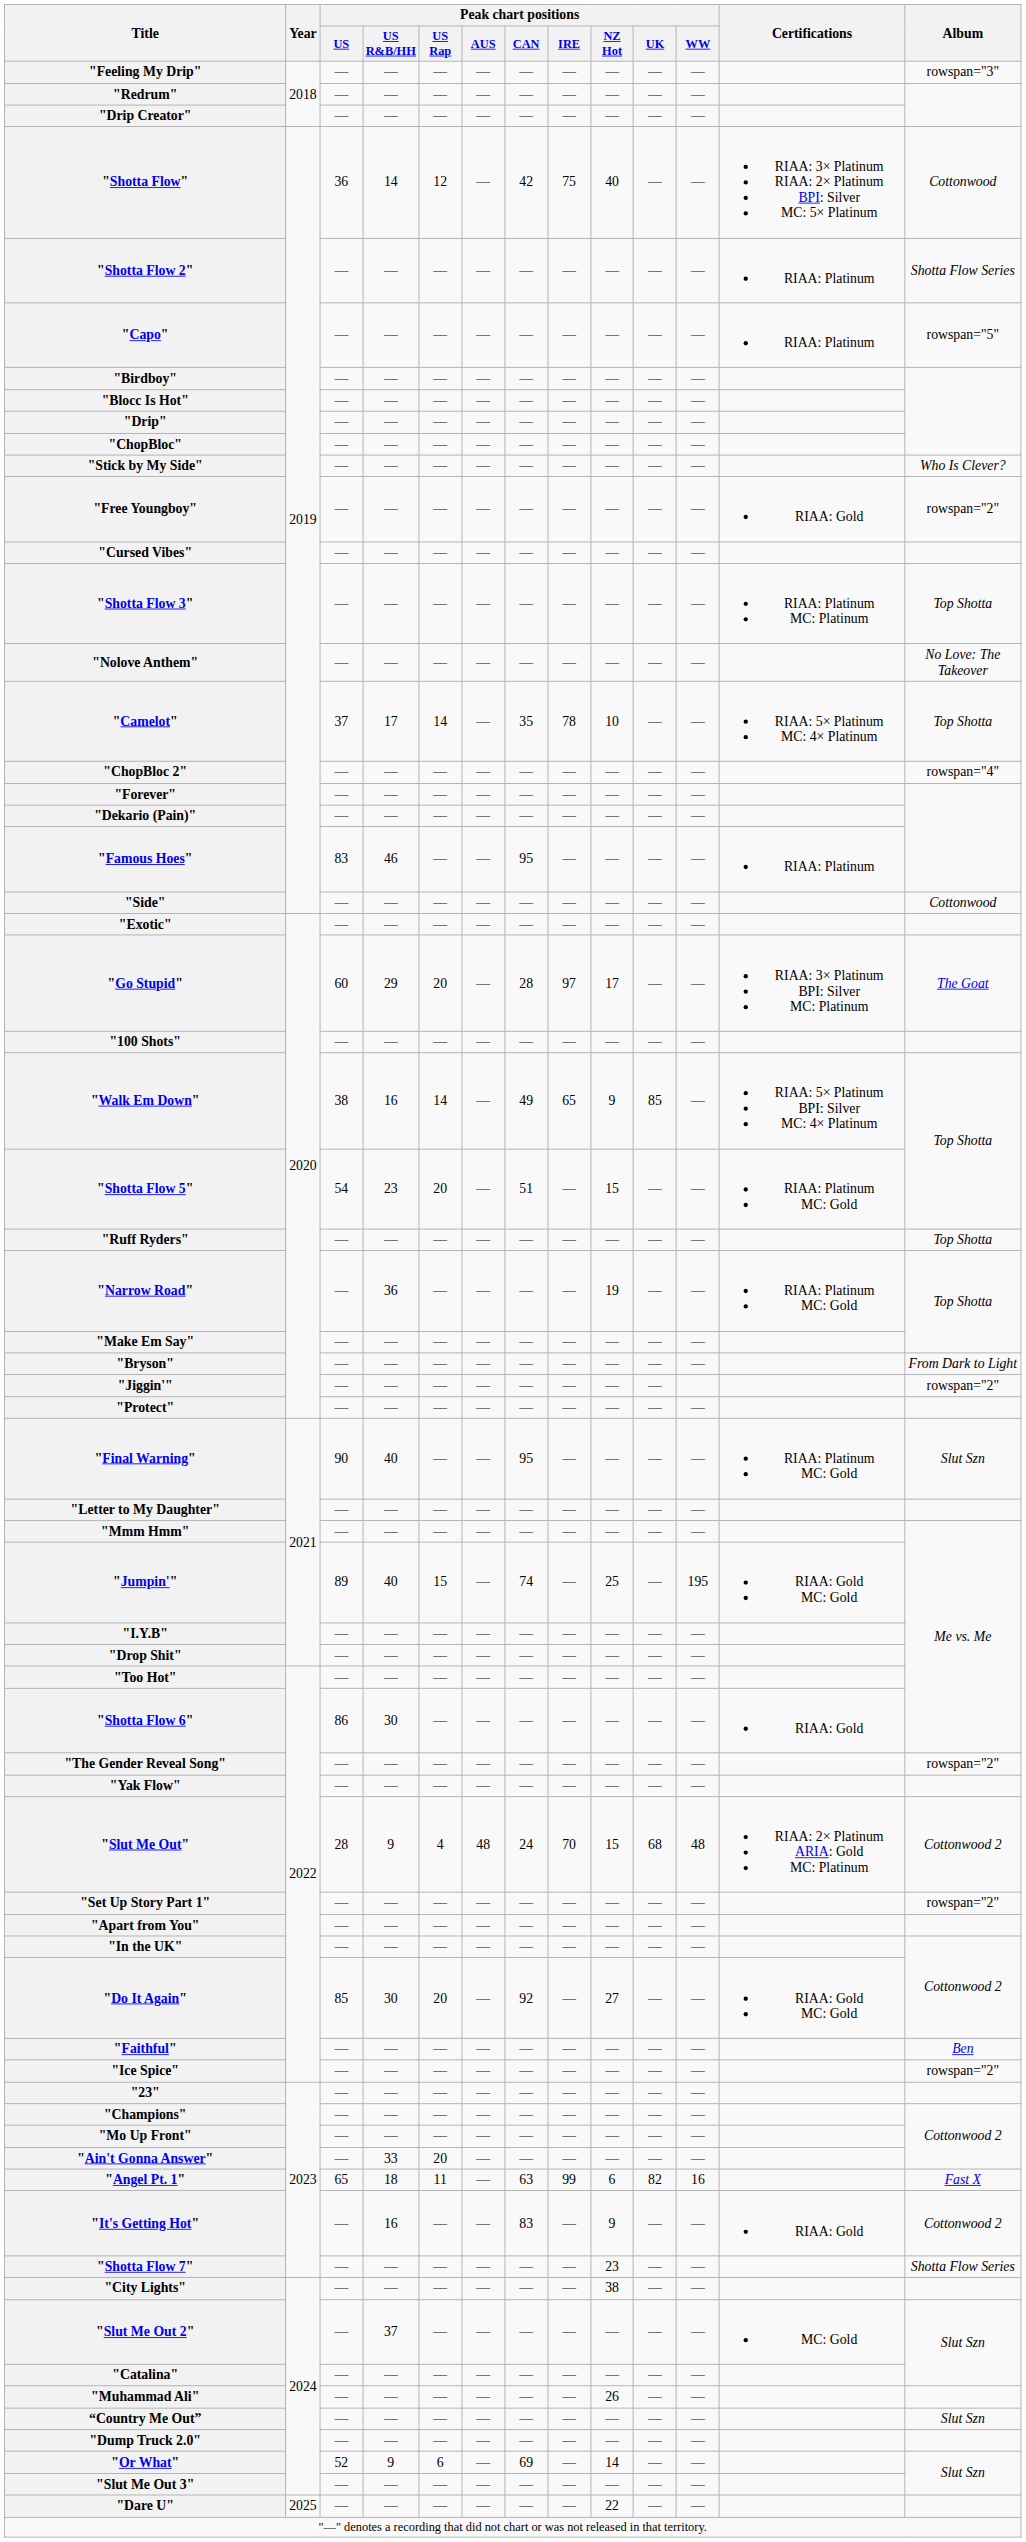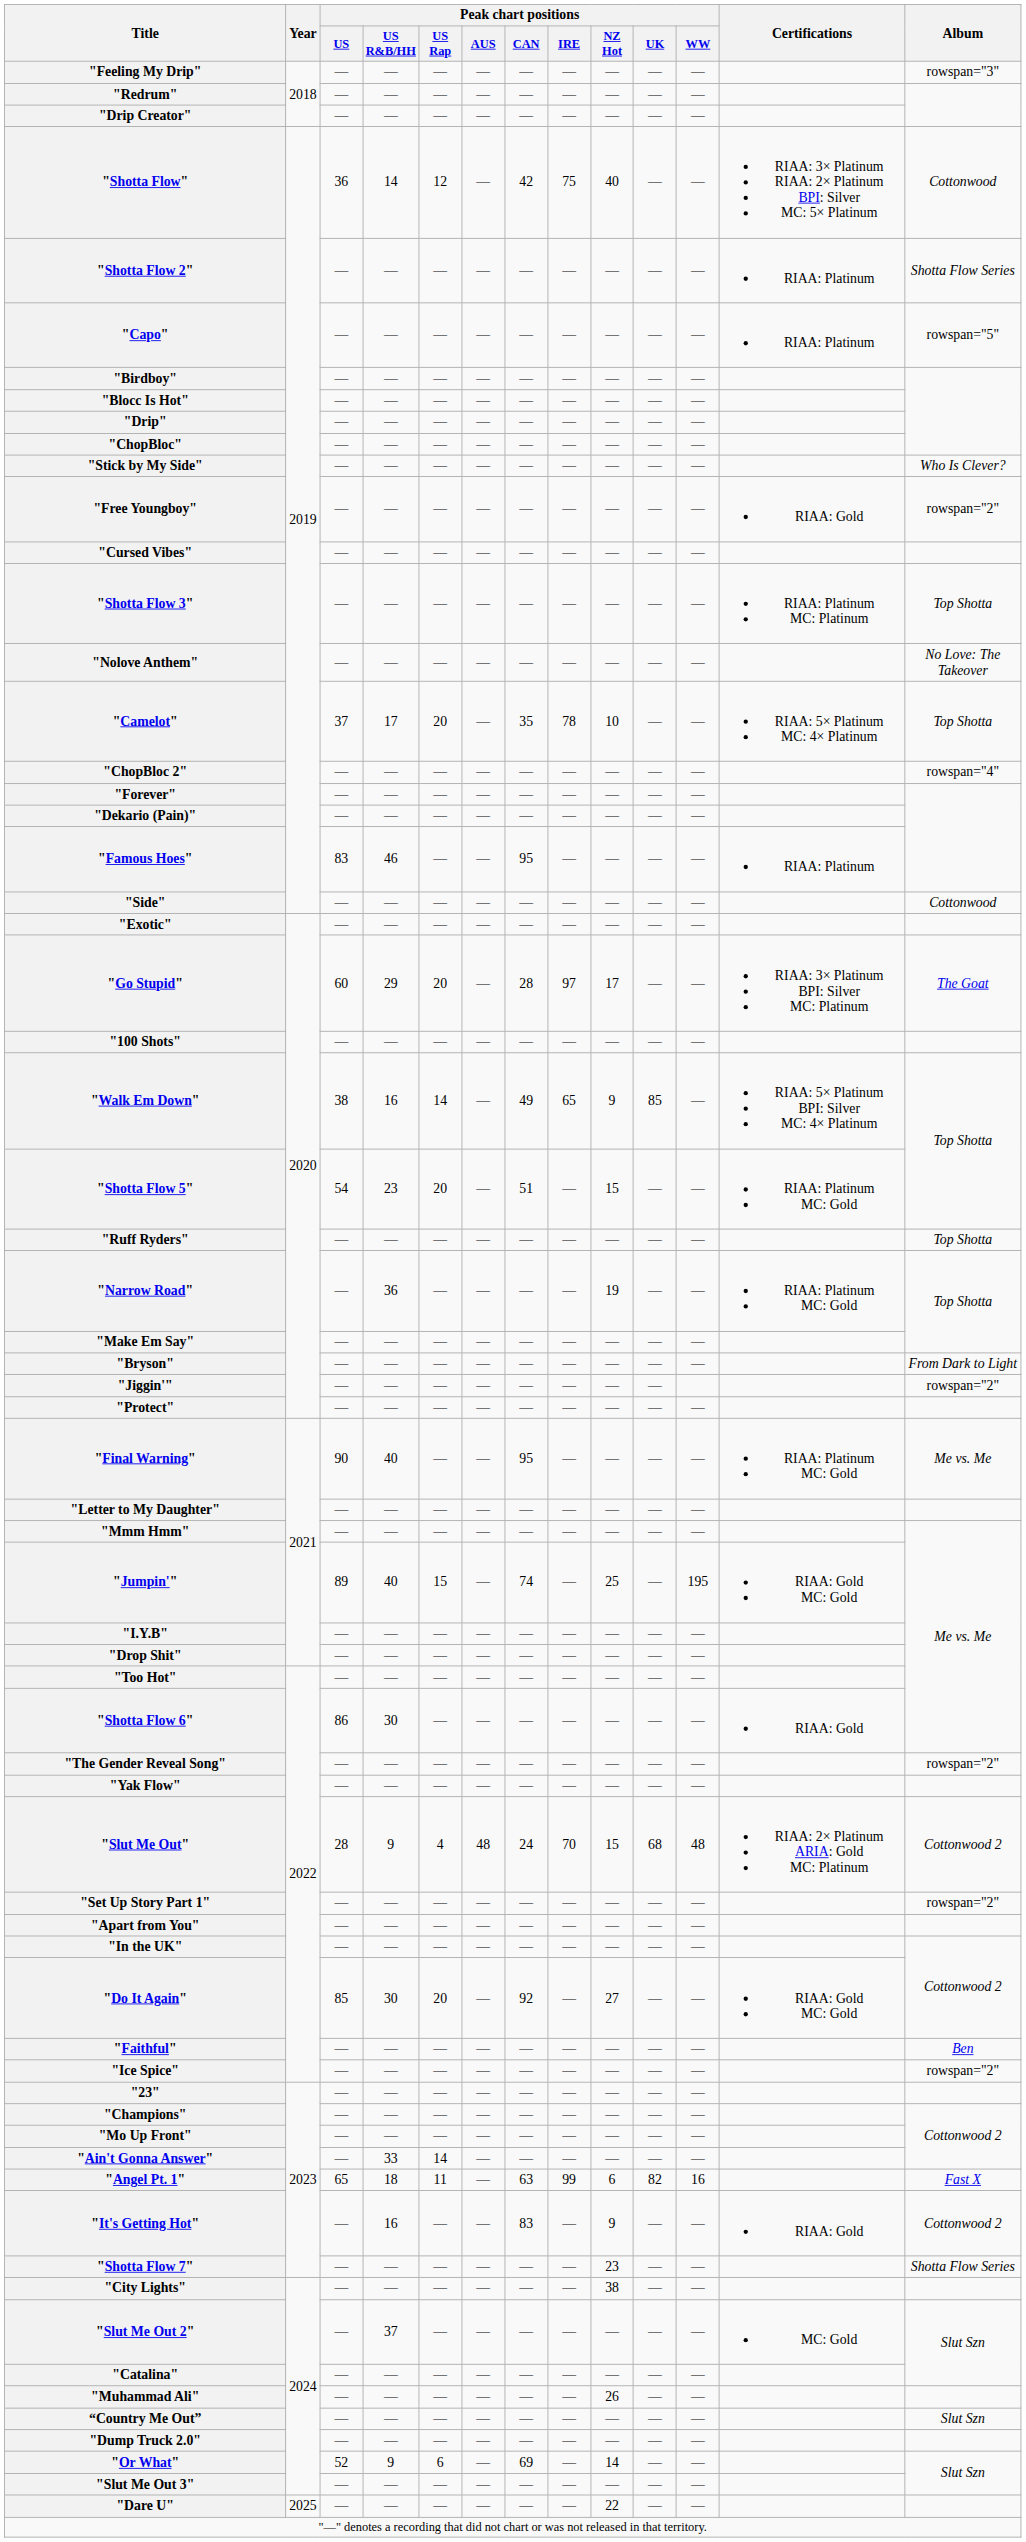(440, 721) 14 -> (440, 721) 20
(963, 1458) Slut Szn -> (963, 1458) Me vs. Me
(440, 2158) 20 -> (440, 2158) 14
